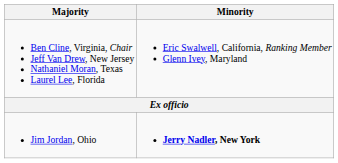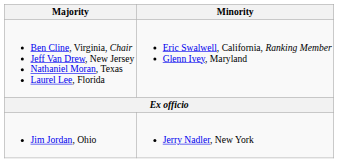(235, 140) bold -> (235, 140) normal
